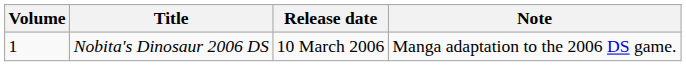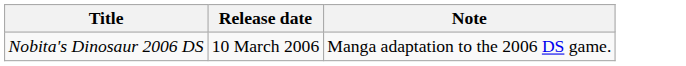- column: (37, 18)
